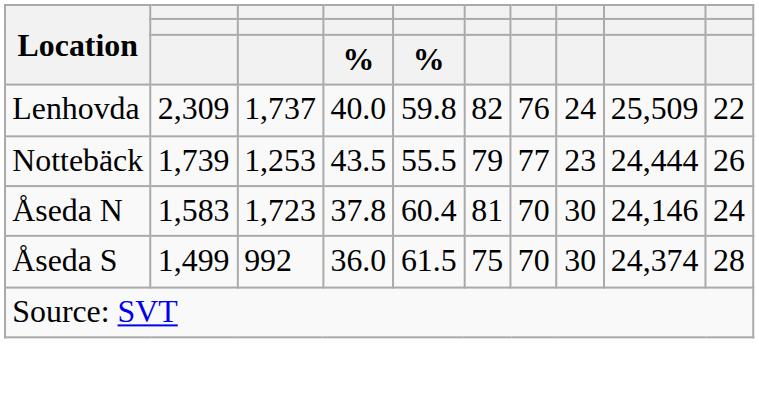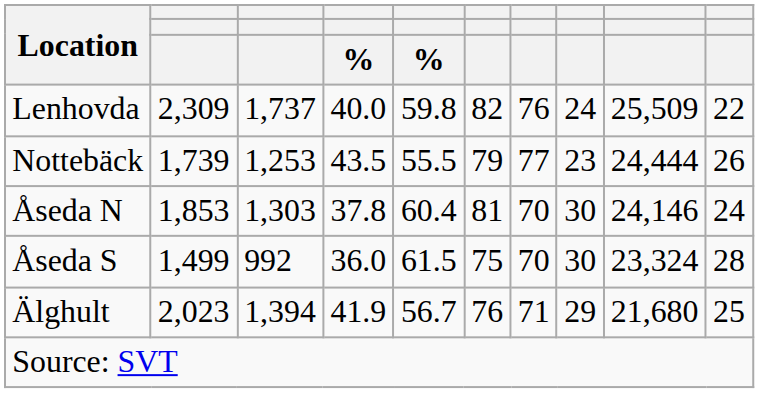(194, 210) 1,583 -> (194, 210) 1,853
(280, 210) 1,723 -> (280, 210) 1,303
(655, 261) 24,374 -> (655, 261) 23,324
+ row: (61, 311)
